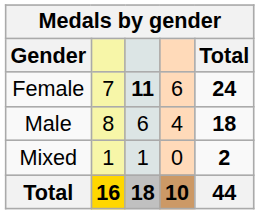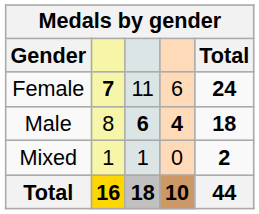(108, 90) normal -> (108, 90) bold
(143, 90) bold -> (143, 90) normal
(143, 124) normal -> (143, 124) bold
(177, 124) normal -> (177, 124) bold
